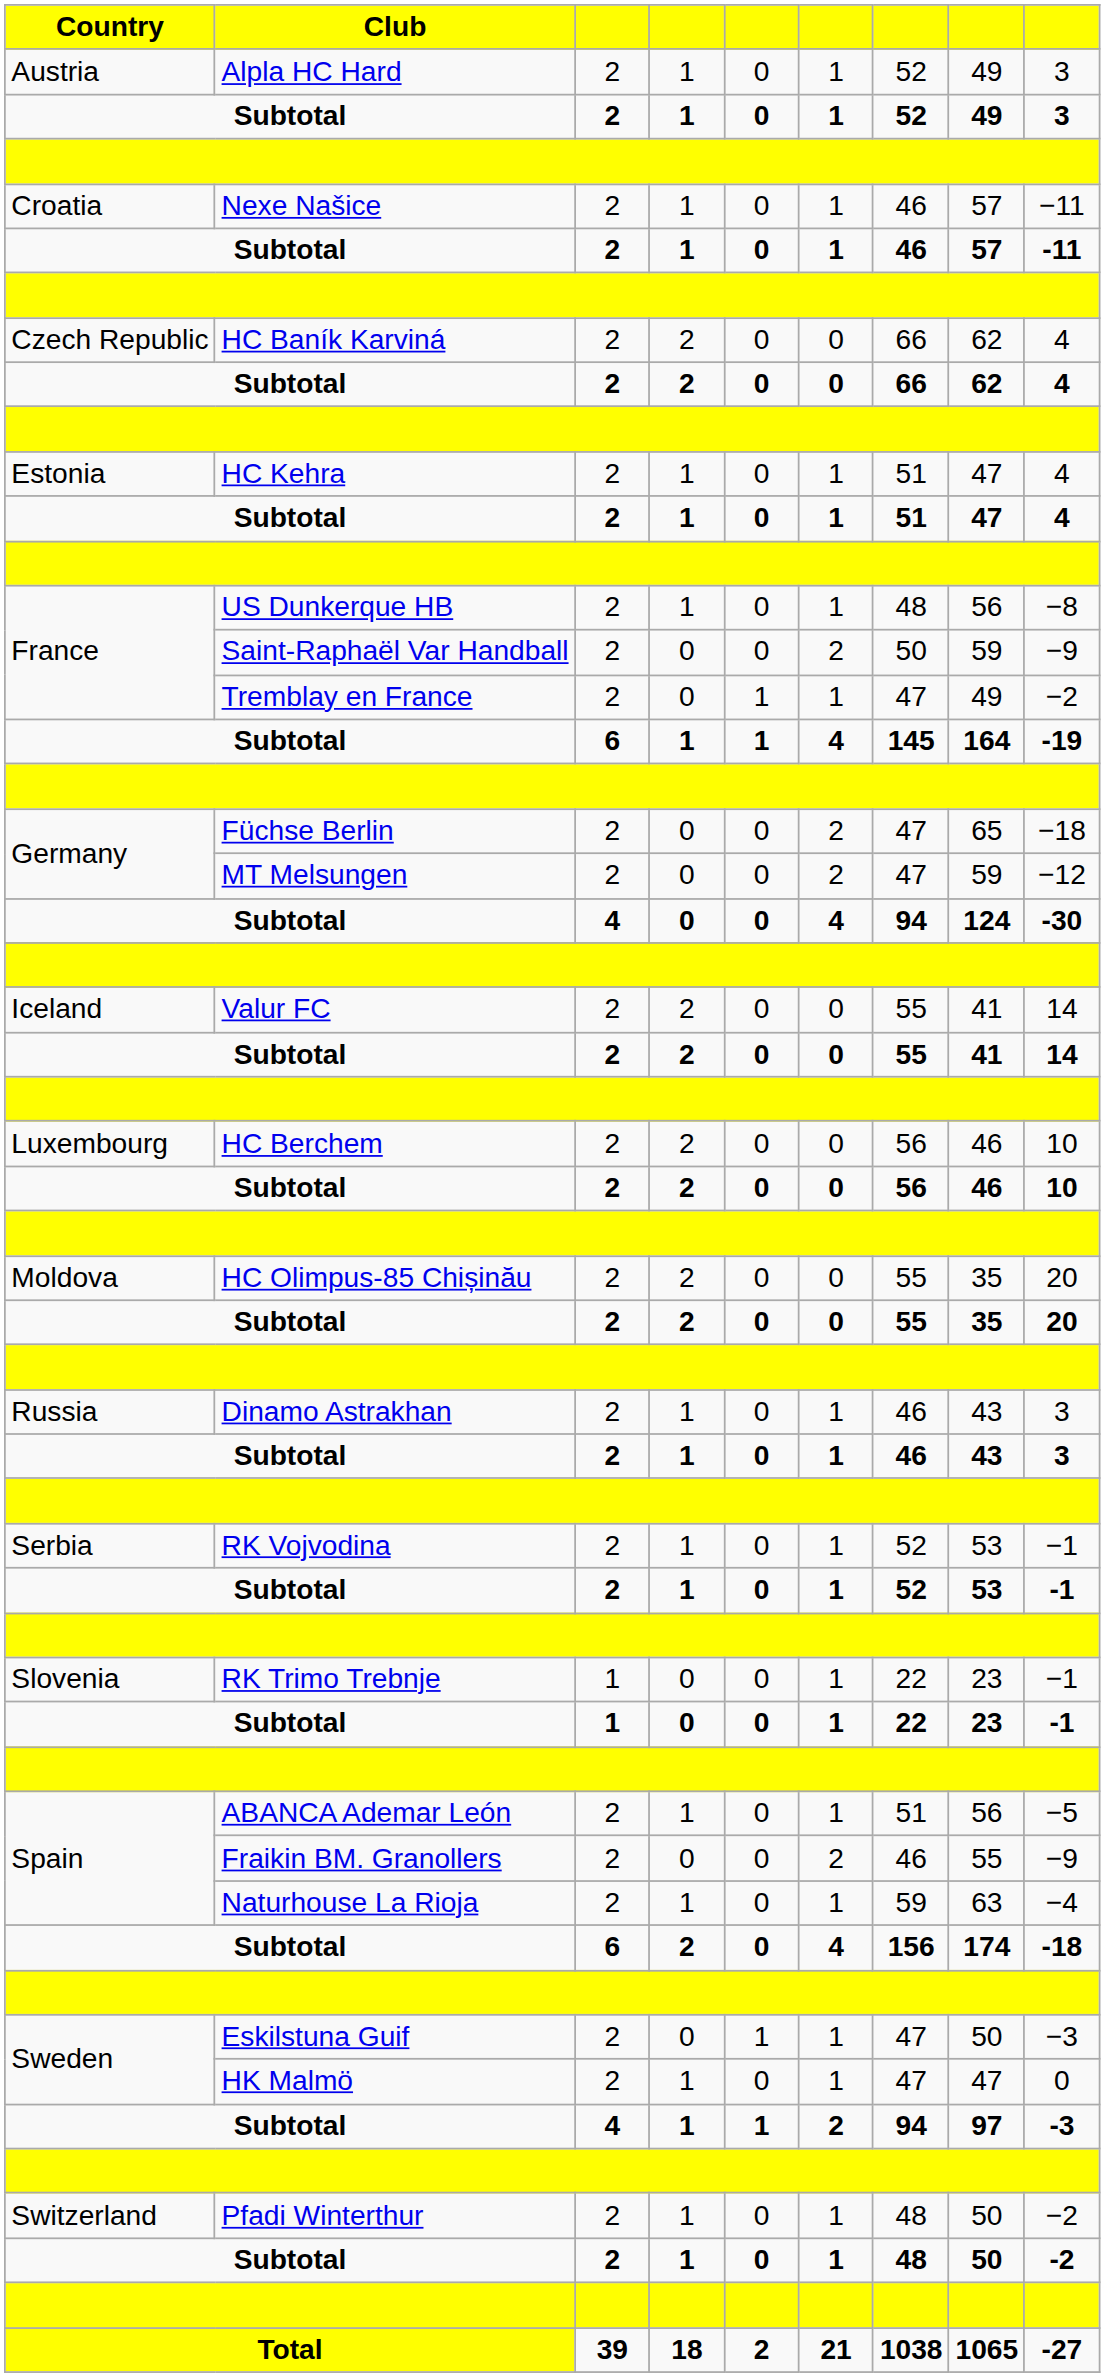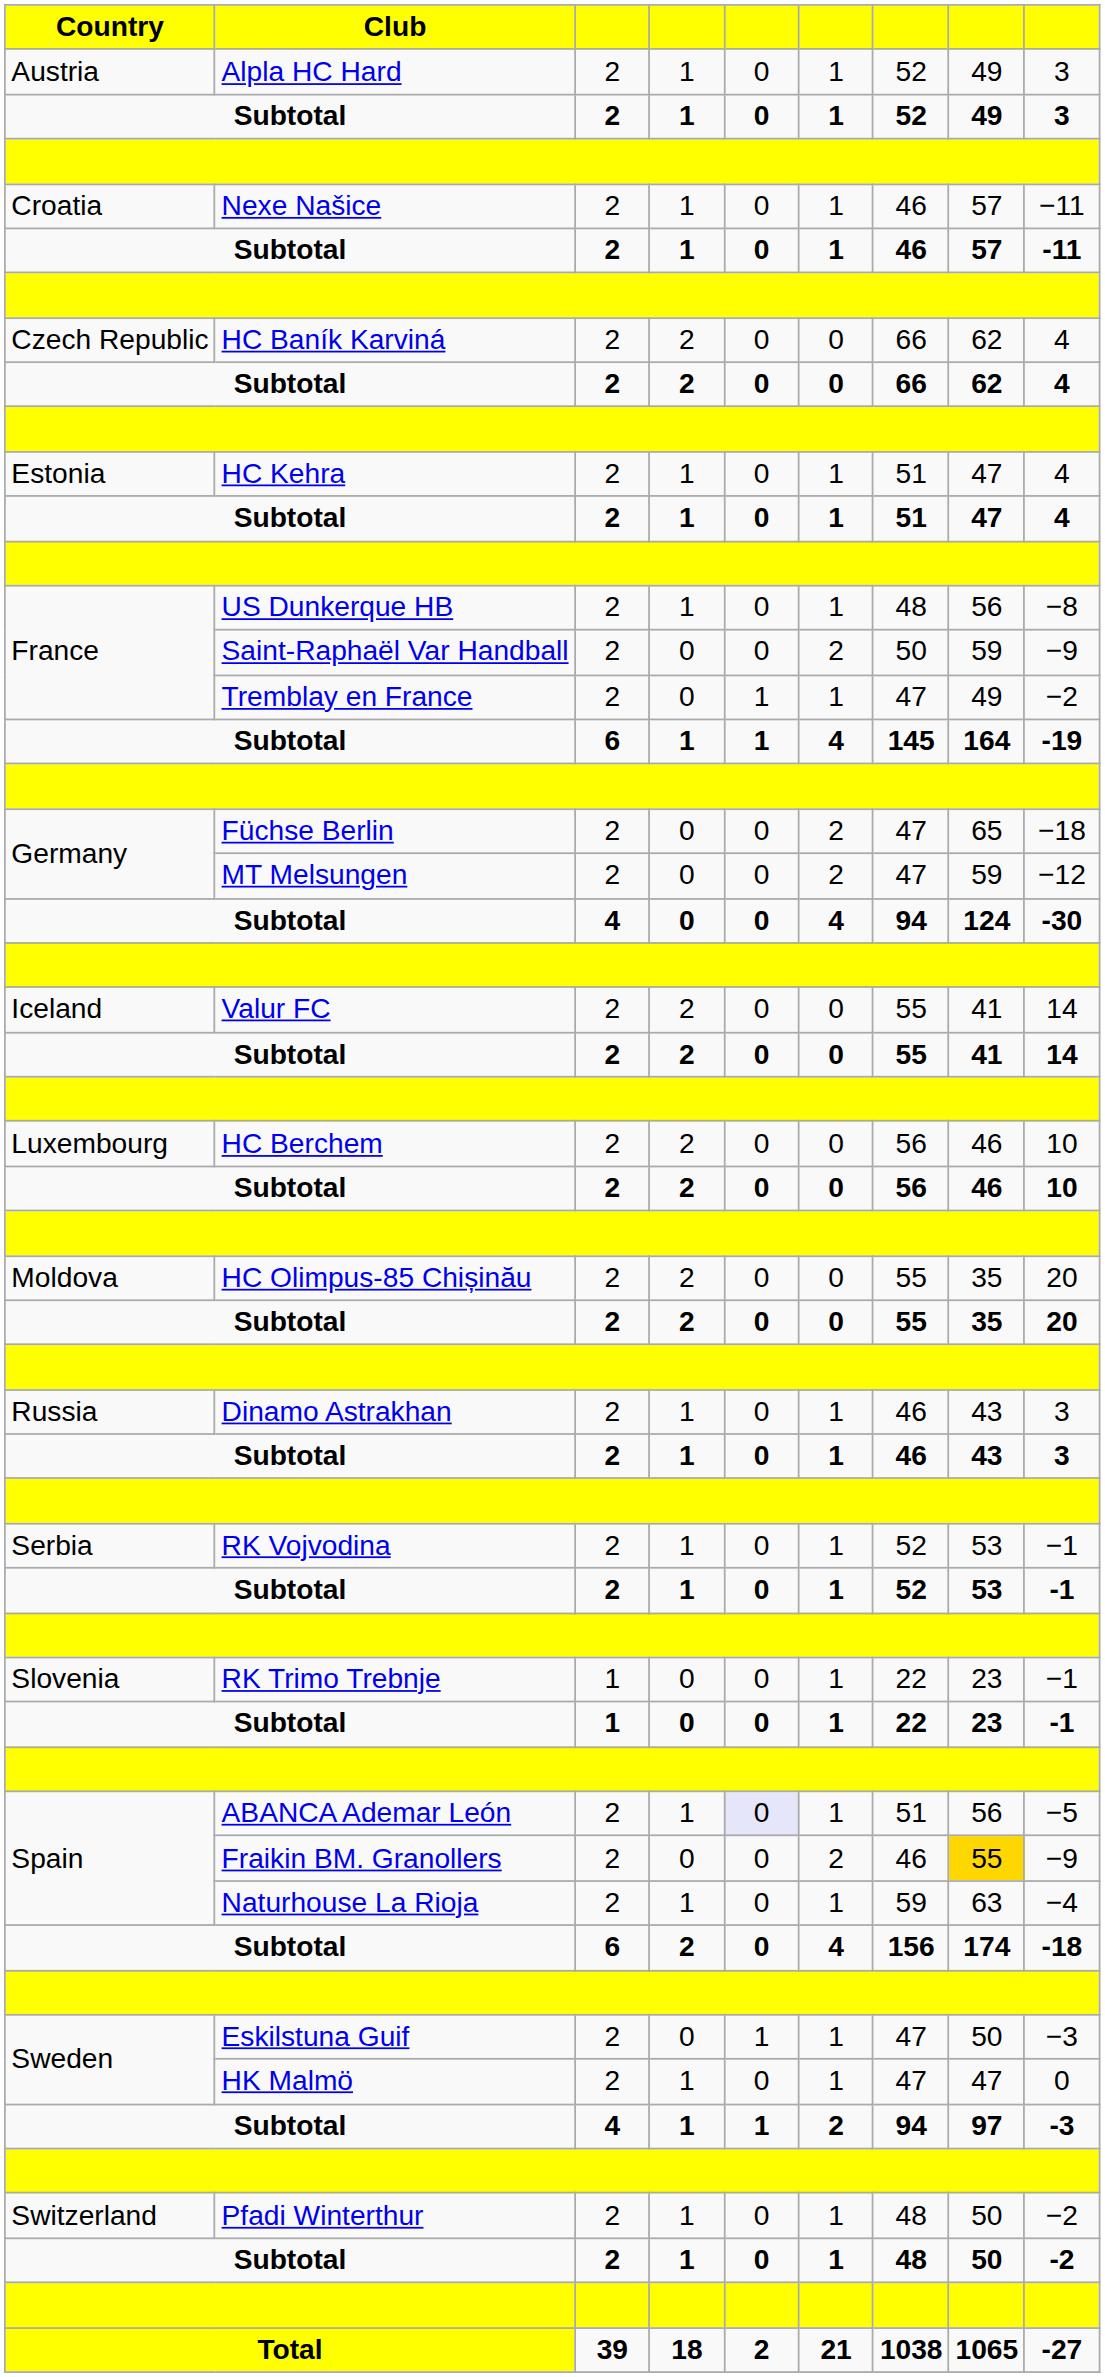(762, 1813) no background -> (762, 1813) lavender background
(987, 1857) no background -> (987, 1857) gold background
